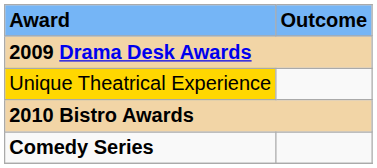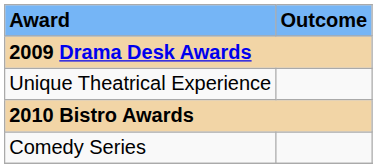(140, 83) gold background -> (140, 83) no background
(81, 147) bold -> (78, 147) normal
